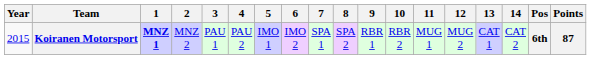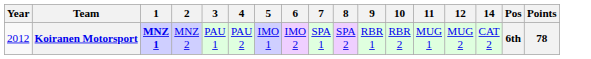- column: (489, 13)
(18, 38) 2015 -> (18, 38) 2012
(568, 38) 87 -> (542, 38) 78
